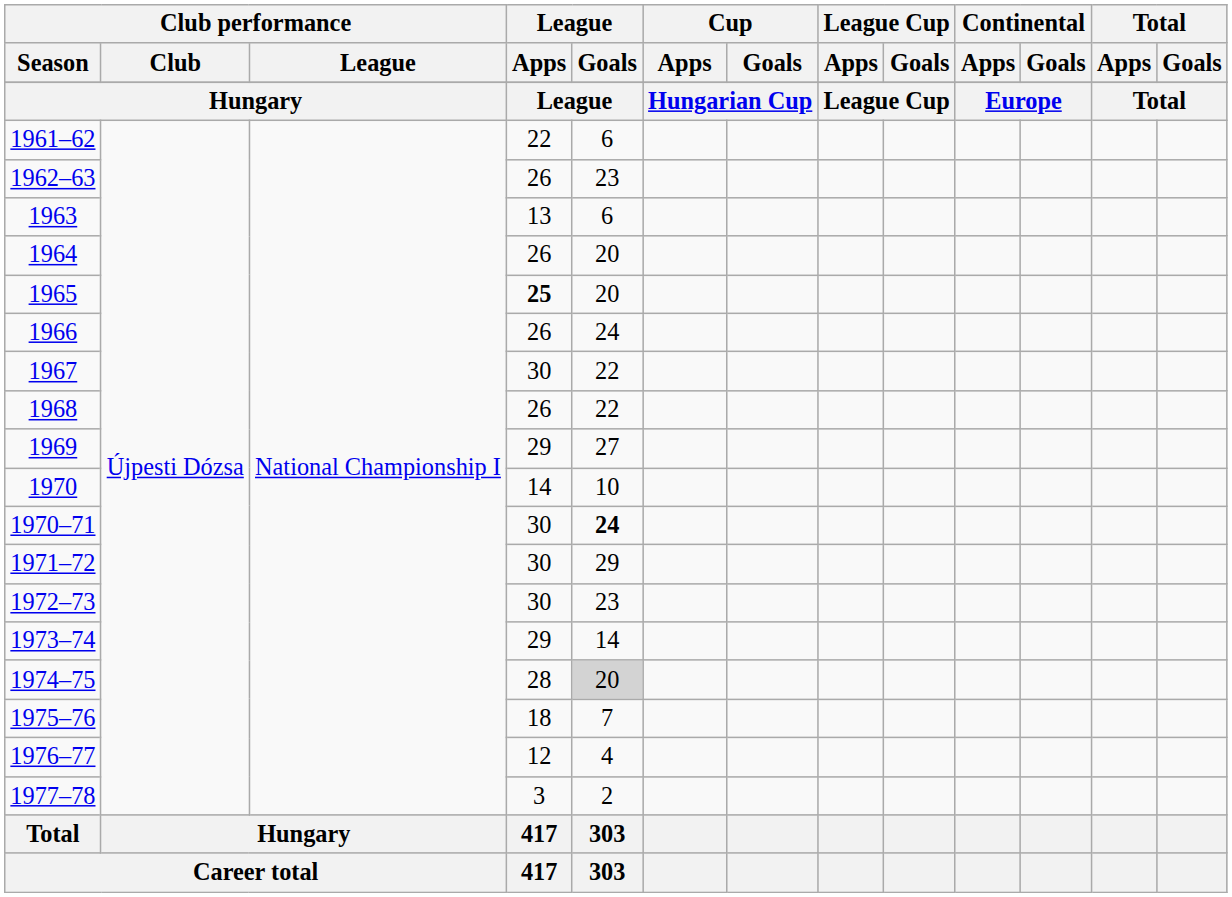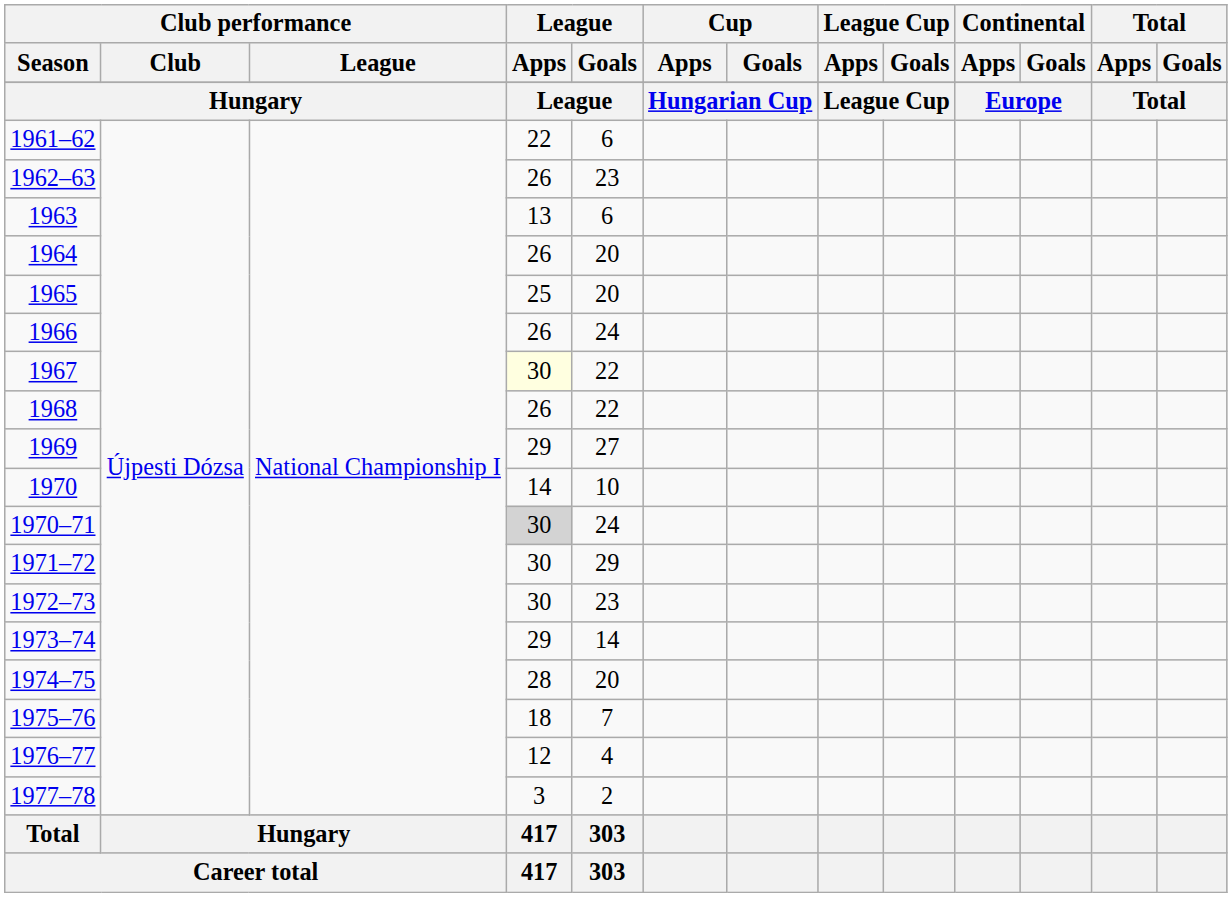(539, 293) bold -> (539, 293) normal
(539, 370) no background -> (539, 370) lightyellow background
(539, 525) no background -> (539, 525) lightgrey background
(607, 525) bold -> (607, 525) normal
(607, 679) lightgrey background -> (607, 679) no background
